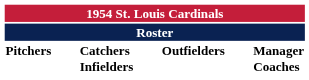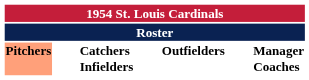(28, 51) no background -> (28, 51) lightsalmon background
